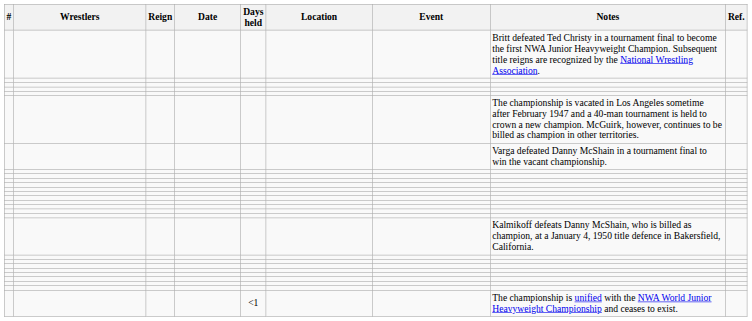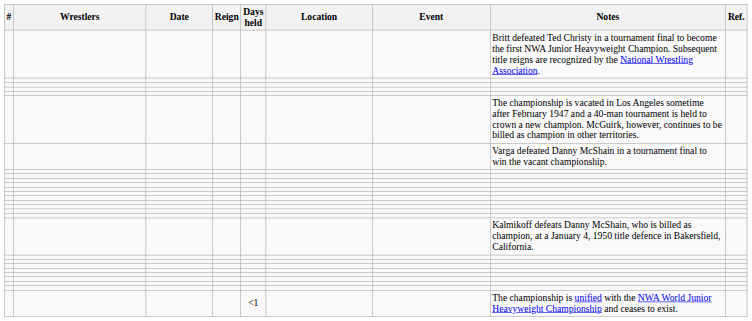columns swapped: (160, 17) <-> (208, 17)
